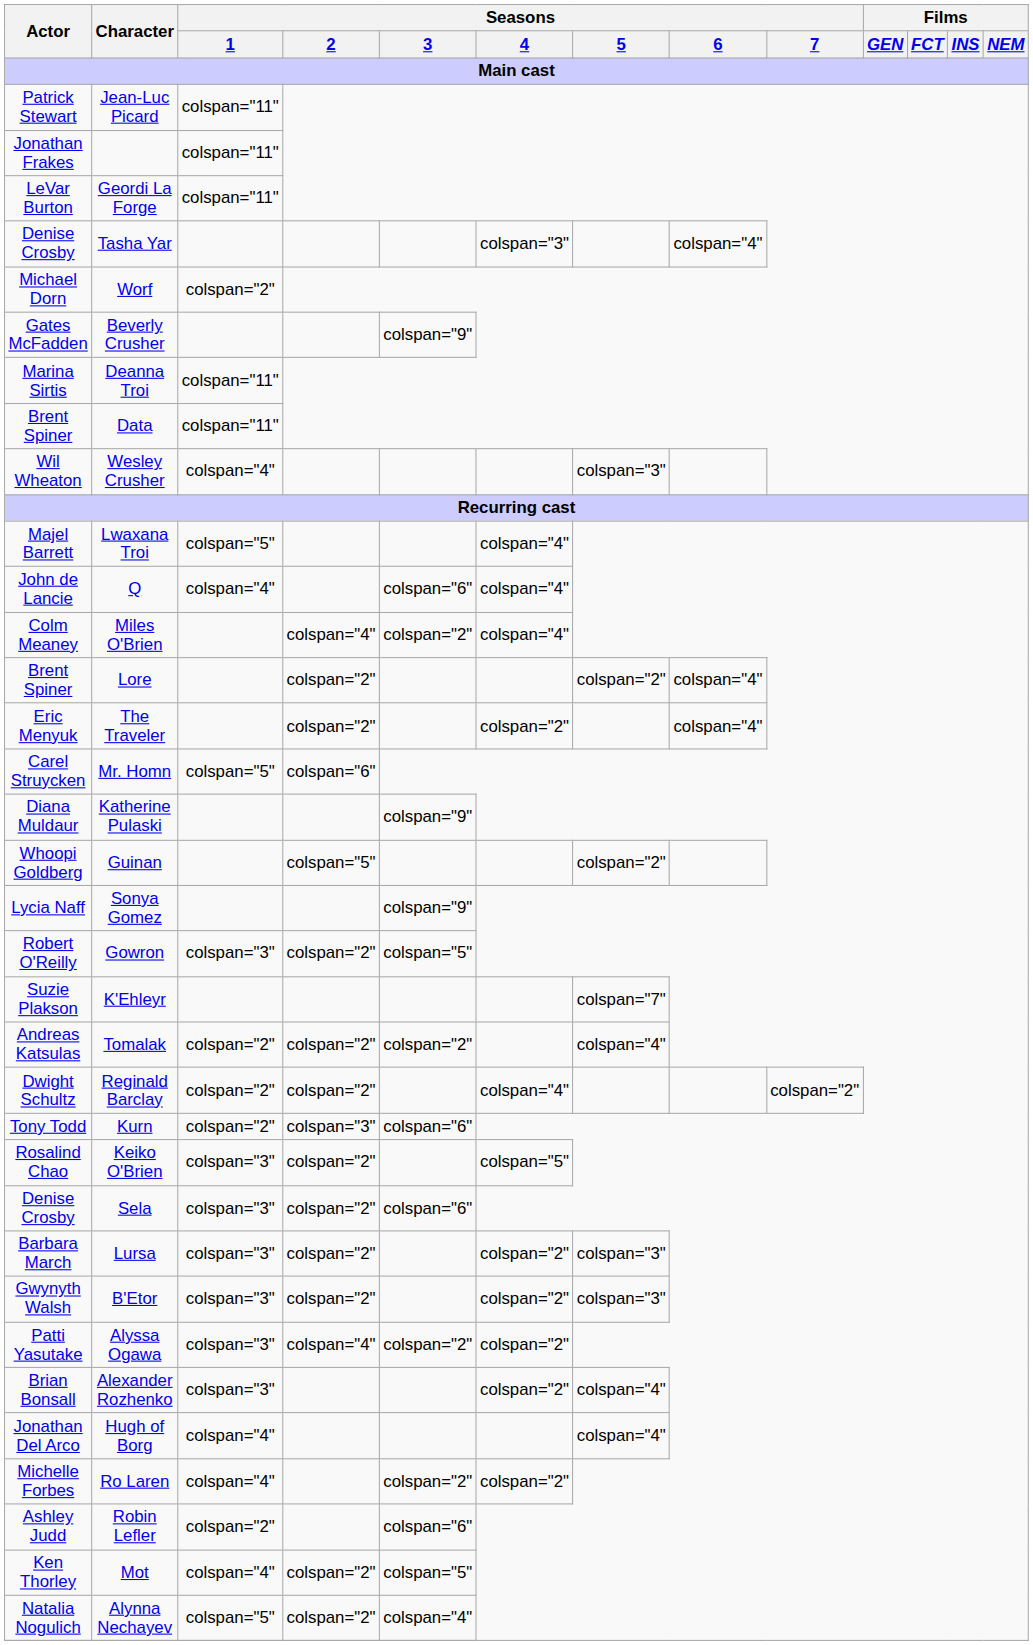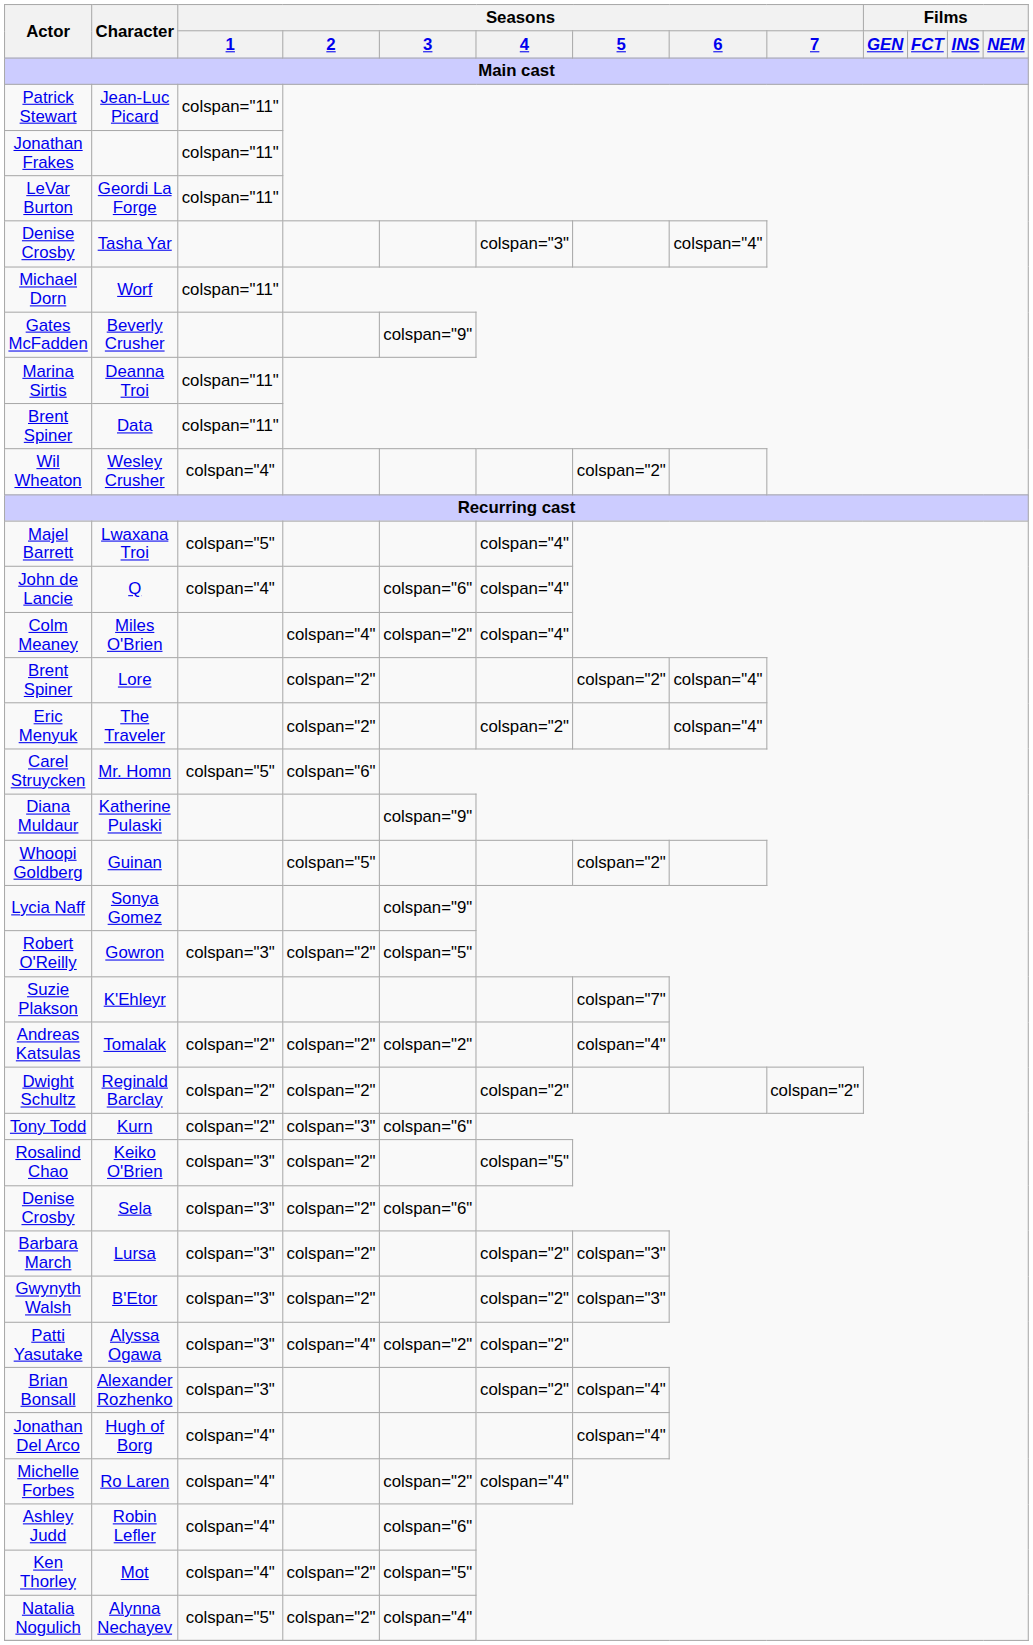(230, 289) colspan="2" -> (230, 289) colspan="11"
(621, 471) colspan="3" -> (621, 471) colspan="2"
(524, 1090) colspan="4" -> (524, 1090) colspan="2"
(524, 1481) colspan="2" -> (524, 1481) colspan="4"
(230, 1526) colspan="2" -> (230, 1526) colspan="4"
